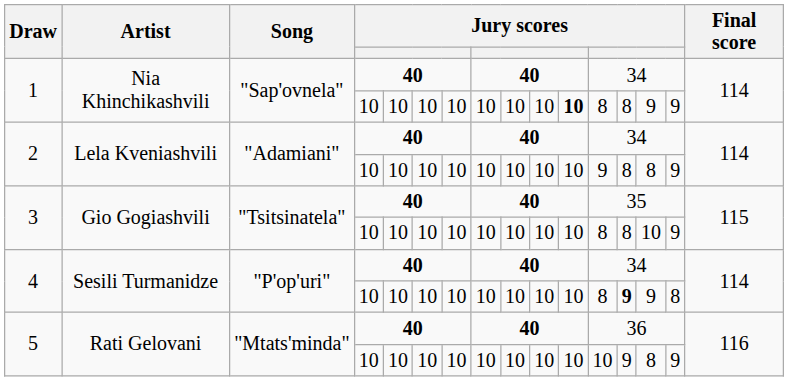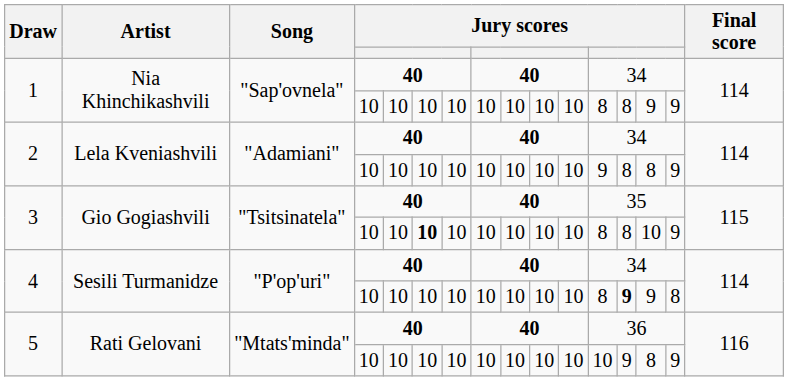(573, 106) bold -> (573, 106) normal
(427, 233) normal -> (427, 233) bold
